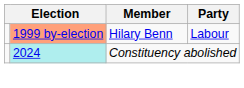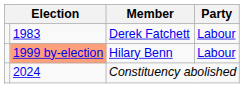+ row: (149, 33)
(27, 53) paleturquoise background -> (27, 72) no background
